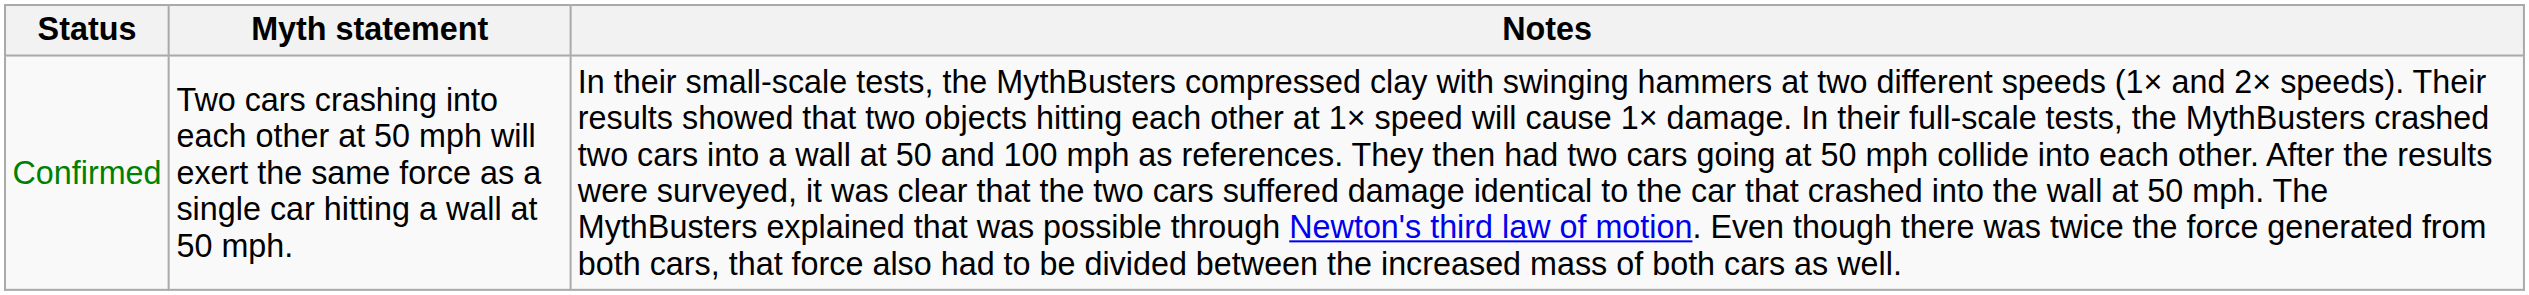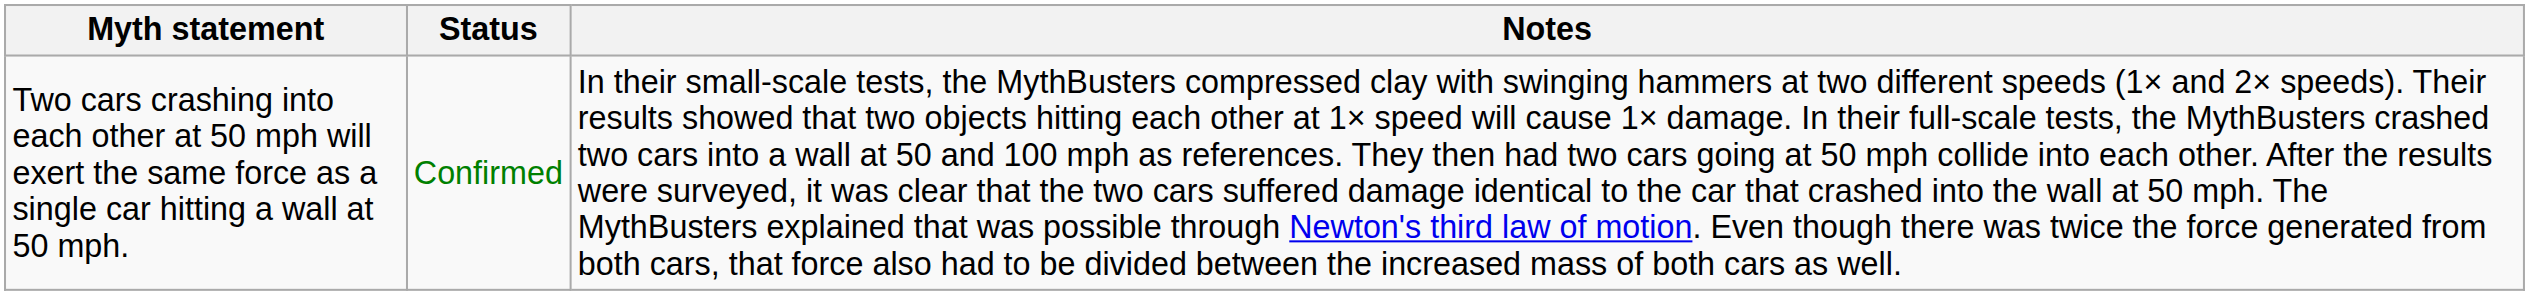columns swapped: (370, 30) <-> (87, 30)
